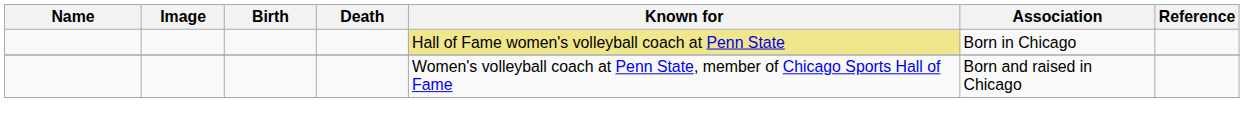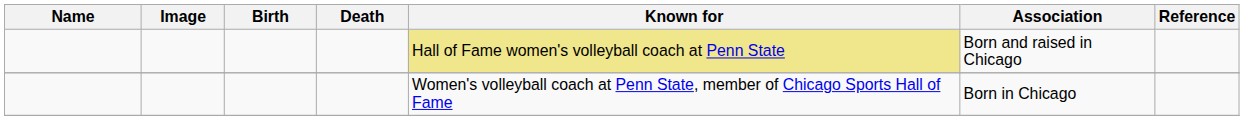(1020, 42) Born in Chicago -> (1028, 51) Born and raised in Chicago
(1028, 76) Born and raised in Chicago -> (1020, 94) Born in Chicago
